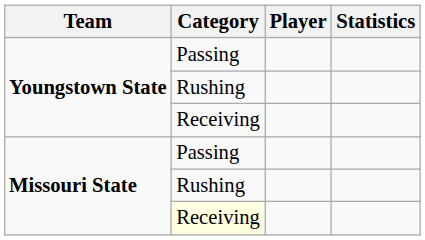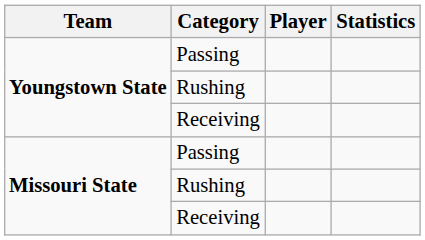(218, 217) lightyellow background -> (218, 217) no background
